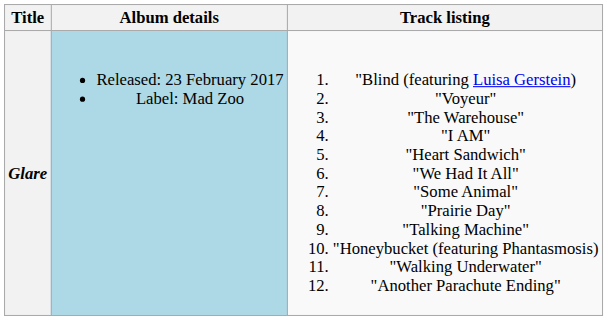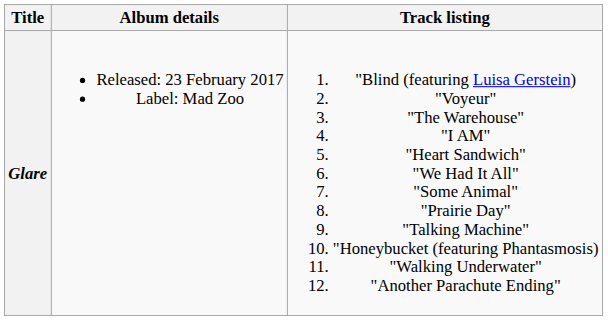(169, 89) lightblue background -> (169, 89) no background
